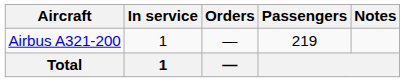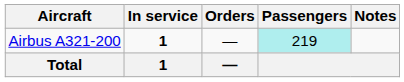(163, 40) normal -> (163, 40) bold
(304, 40) no background -> (304, 40) paleturquoise background
